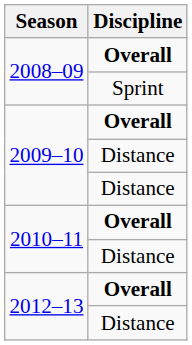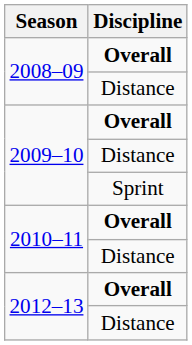(138, 88) Sprint -> (138, 88) Distance
(138, 188) Distance -> (138, 188) Sprint
